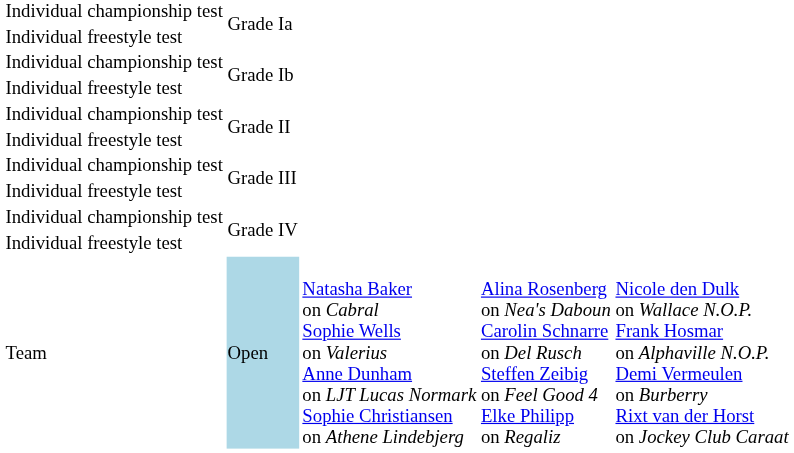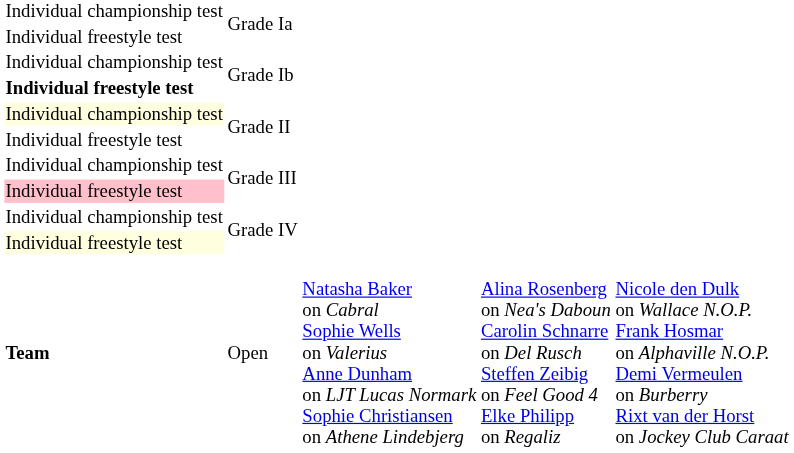(94, 88) normal -> (99, 88) bold
(114, 113) no background -> (114, 113) lightyellow background
(94, 191) no background -> (94, 191) pink background
(94, 242) no background -> (94, 242) lightyellow background
(26, 352) normal -> (28, 352) bold
(248, 352) lightblue background -> (248, 352) no background
